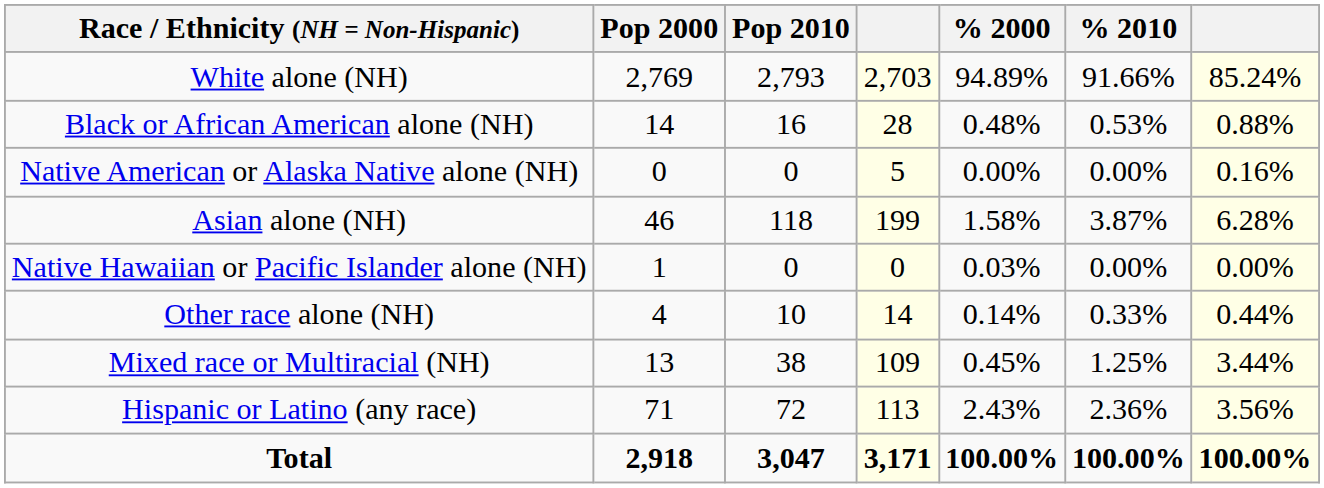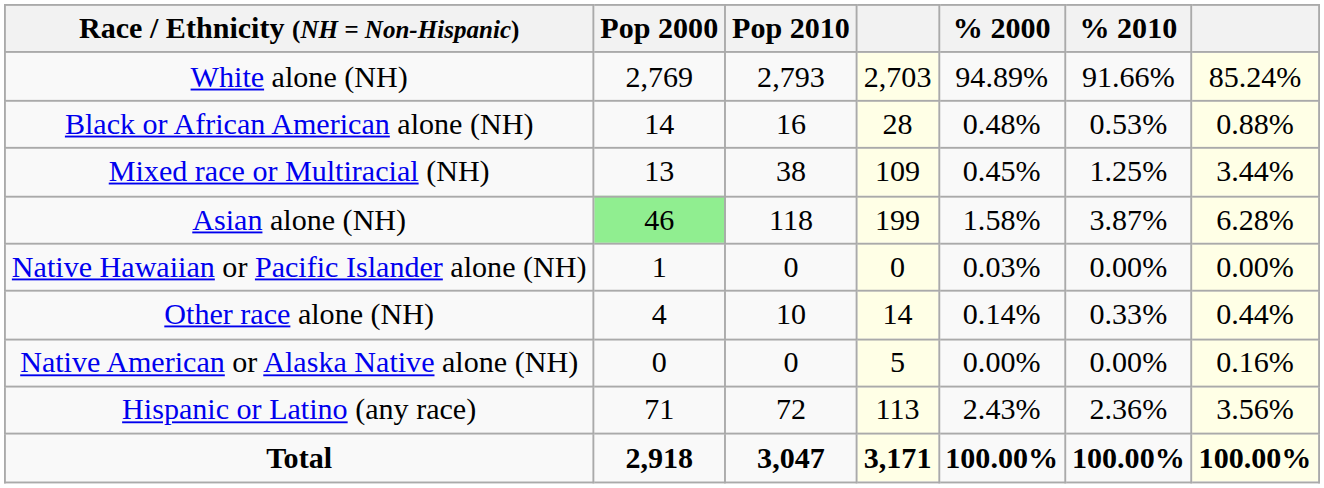rows swapped: (299, 171) <-> (299, 362)
(659, 219) no background -> (659, 219) lightgreen background
